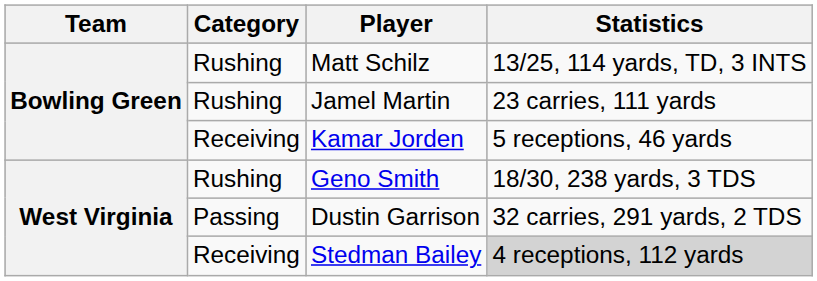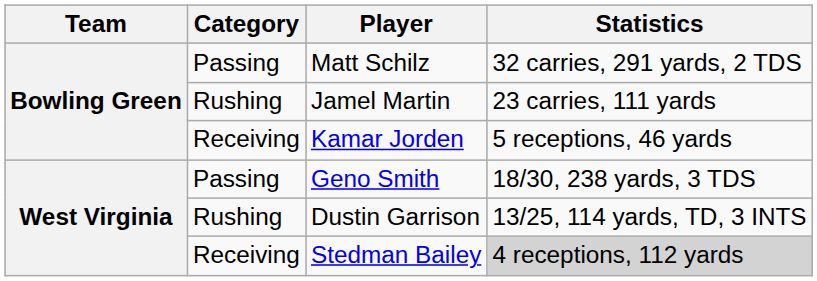(238, 62) Rushing -> (236, 62) Passing
(650, 62) 13/25, 114 yards, TD, 3 INTS -> (647, 62) 32 carries, 291 yards, 2 TDS
(238, 178) Rushing -> (236, 178) Passing
(236, 216) Passing -> (238, 216) Rushing
(647, 216) 32 carries, 291 yards, 2 TDS -> (650, 216) 13/25, 114 yards, TD, 3 INTS
